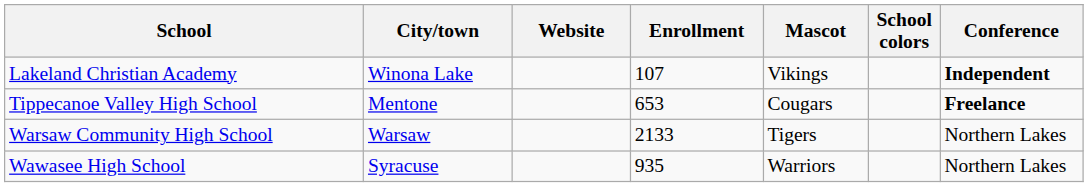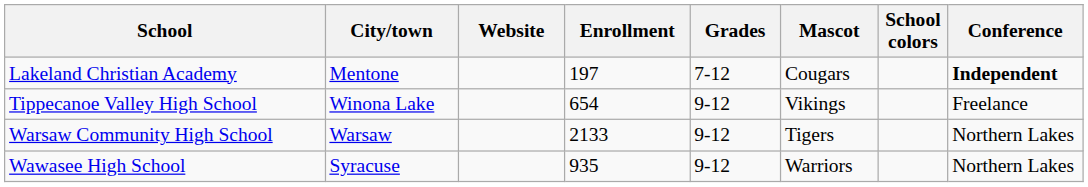+ column: (735, 30)
(420, 72) Winona Lake -> (364, 72) Mentone
(649, 72) 107 -> (584, 72) 197
(798, 72) Vikings -> (817, 72) Cougars
(403, 103) Mentone -> (382, 103) Winona Lake
(649, 103) 653 -> (584, 103) 654
(800, 103) Cougars -> (815, 103) Vikings
(985, 103) bold -> (990, 103) normal
